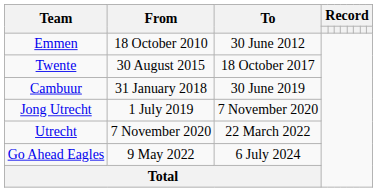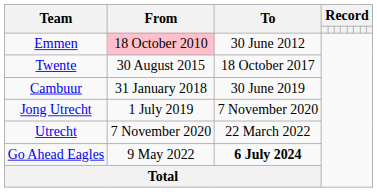(161, 44) no background -> (161, 44) pink background
(268, 154) normal -> (268, 154) bold
